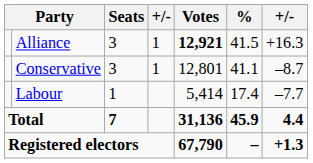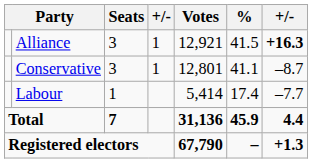(201, 42) bold -> (201, 42) normal
(285, 42) normal -> (285, 42) bold
